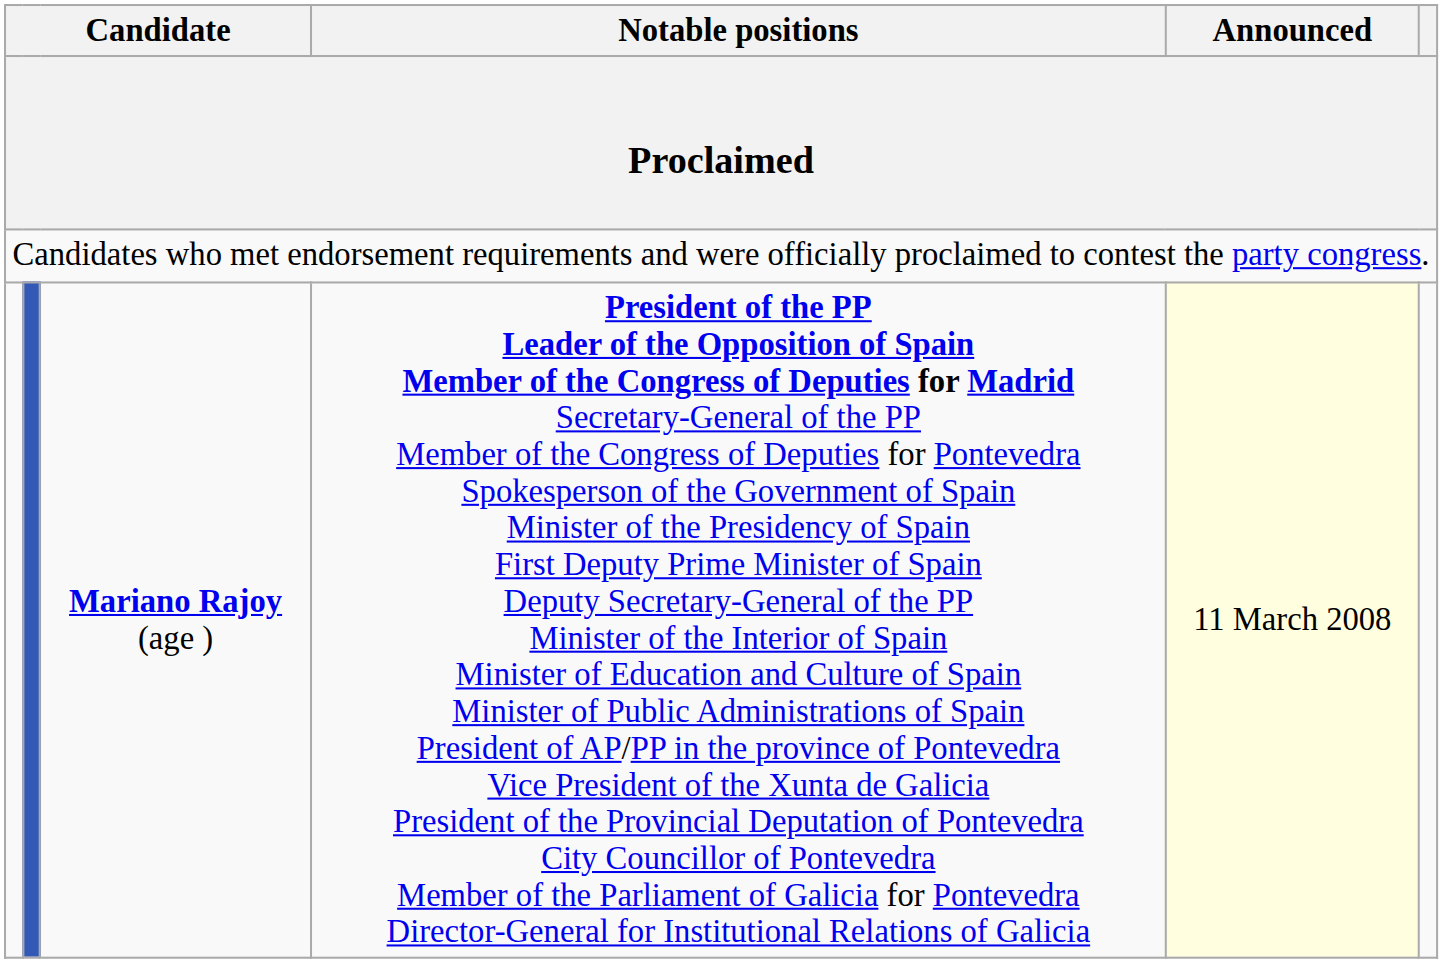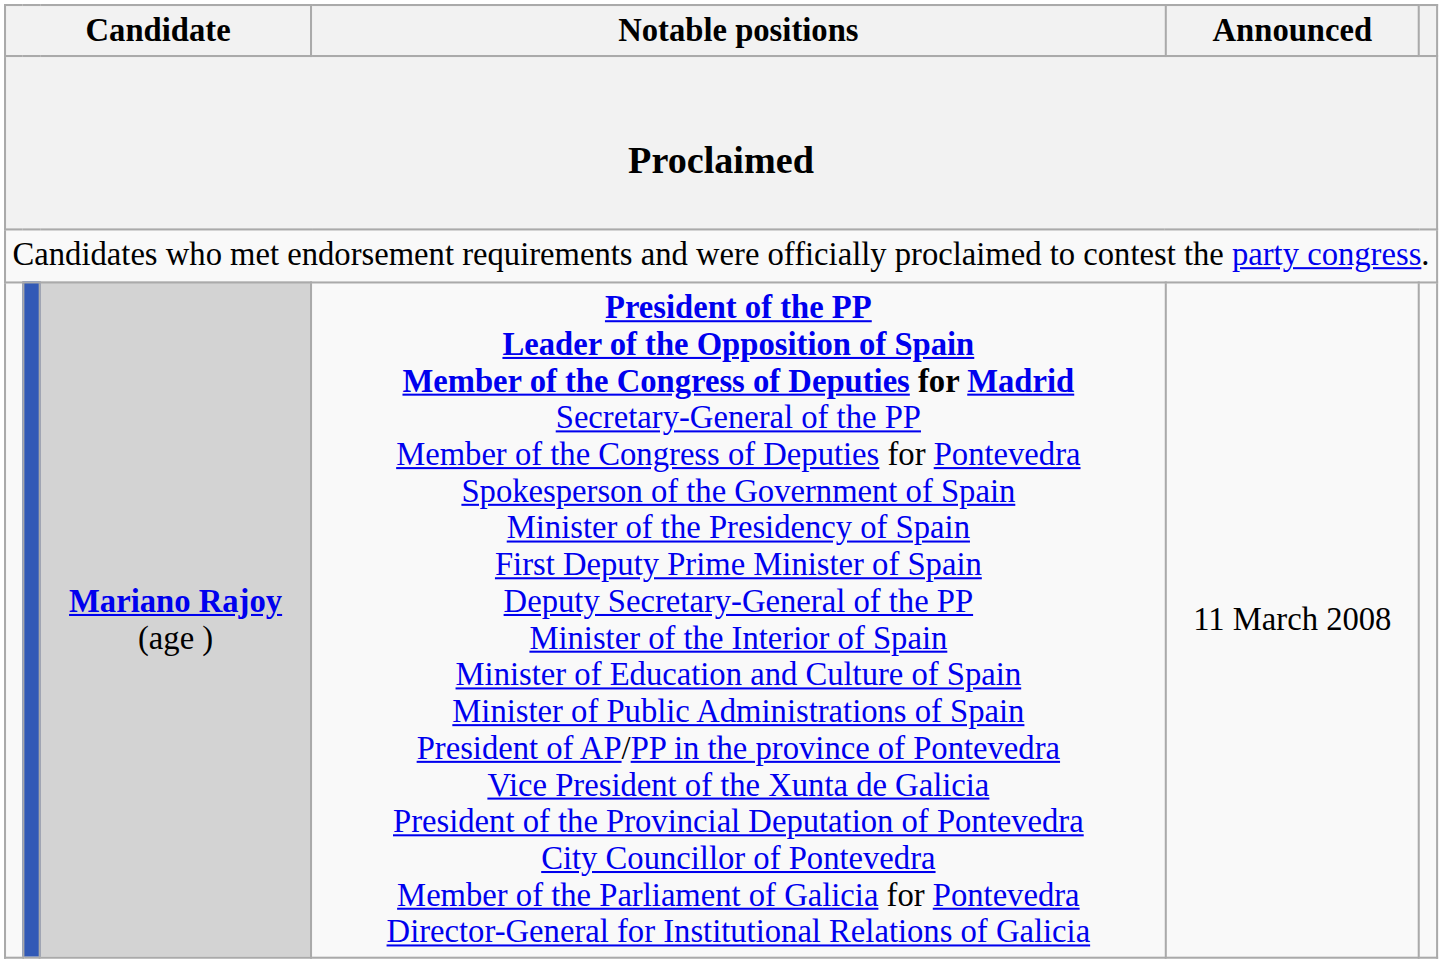(176, 619) no background -> (176, 619) lightgrey background
(1292, 619) lightyellow background -> (1292, 619) no background
